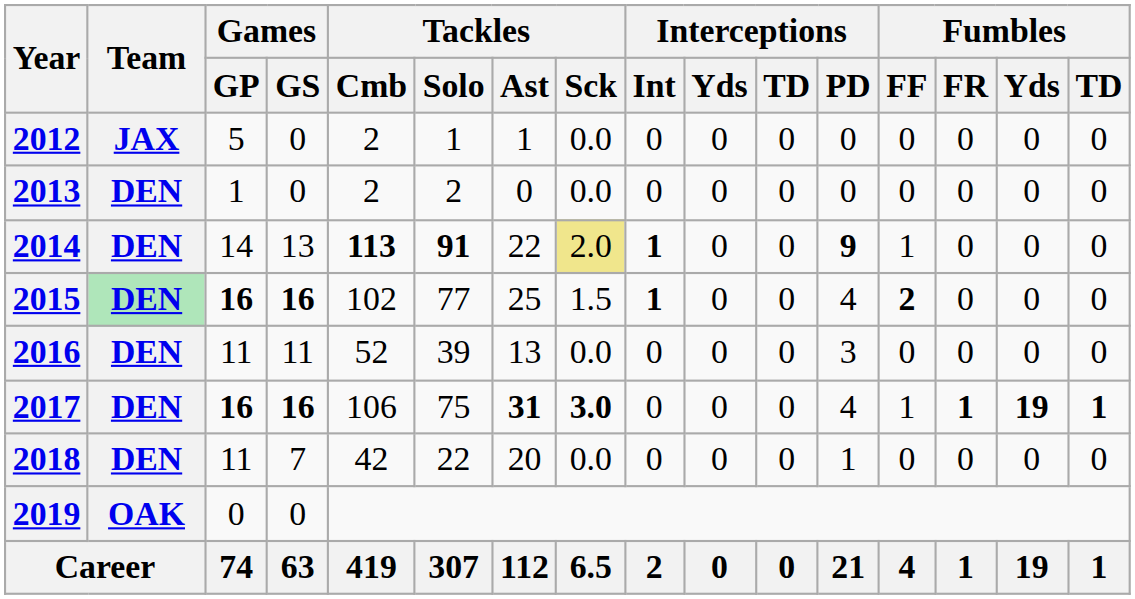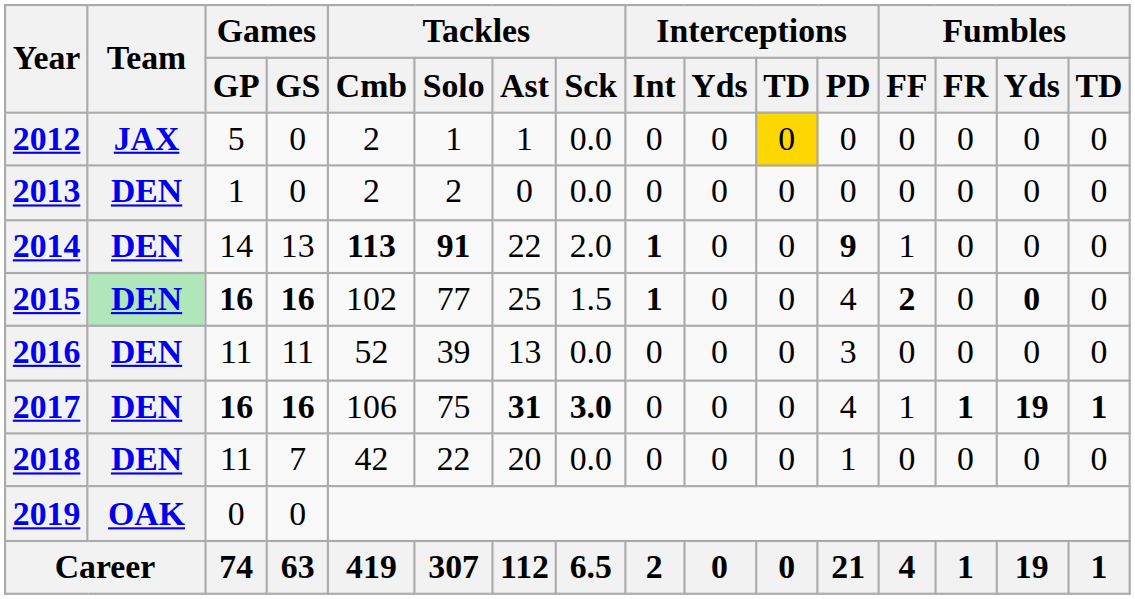(787, 138) no background -> (787, 138) gold background
(591, 245) khaki background -> (591, 245) no background
(1032, 298) normal -> (1032, 298) bold
